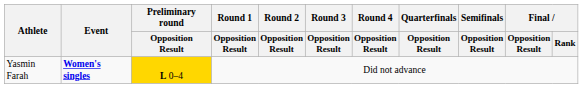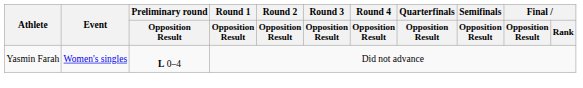(82, 70) bold -> (95, 59) normal
(171, 76) gold background -> (169, 65) no background
